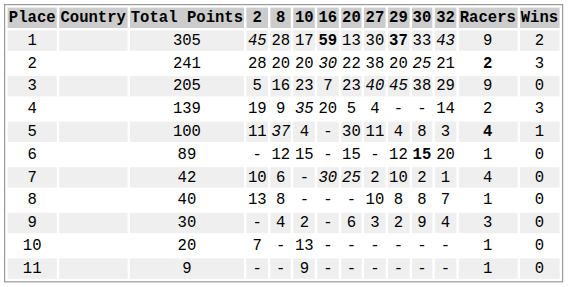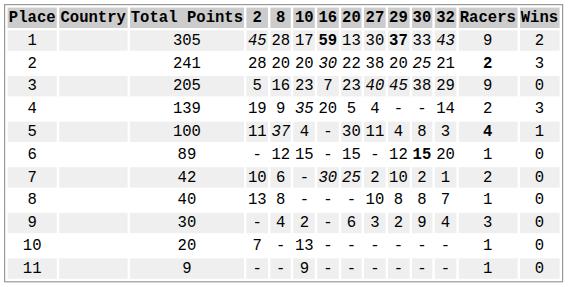(488, 177) 4 -> (488, 177) 2
